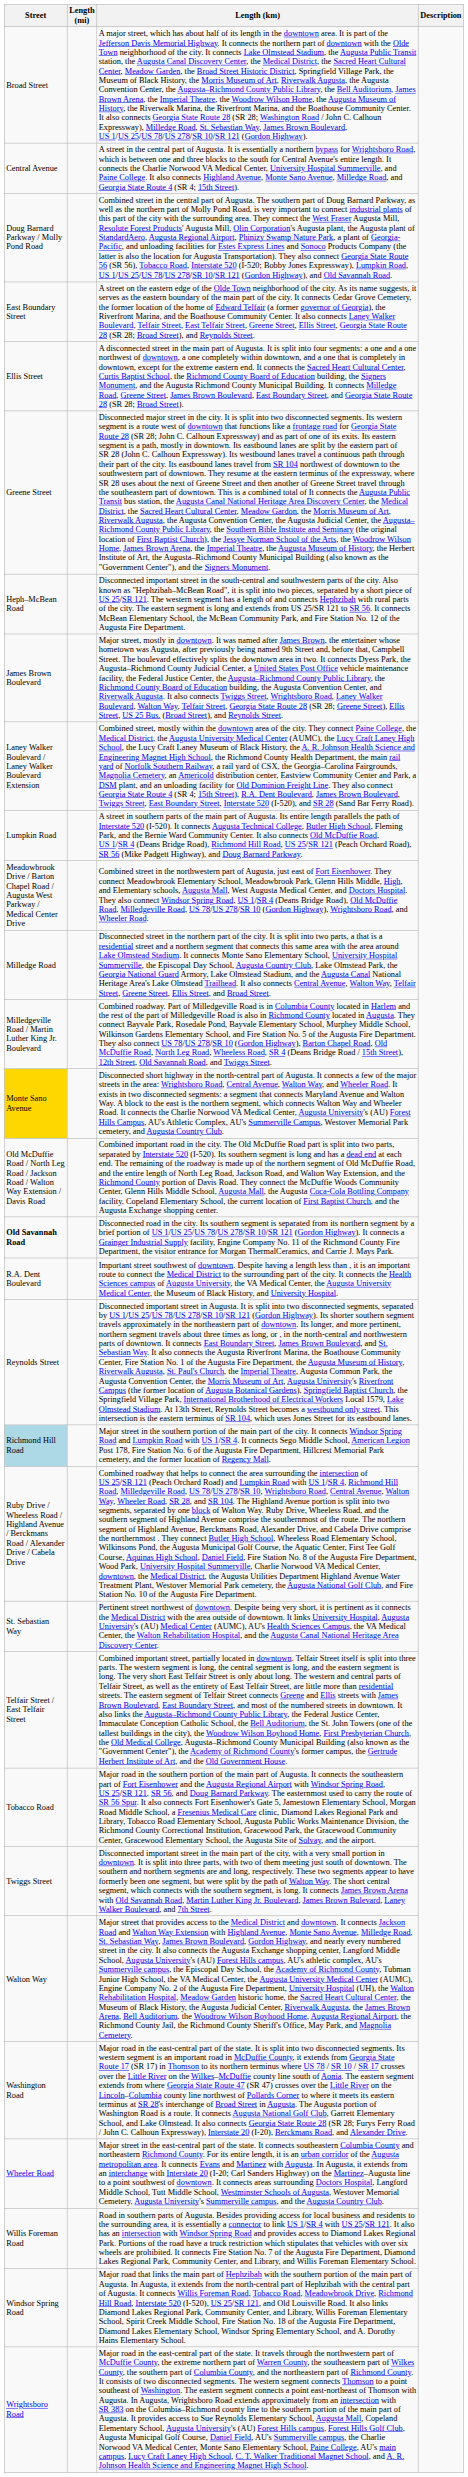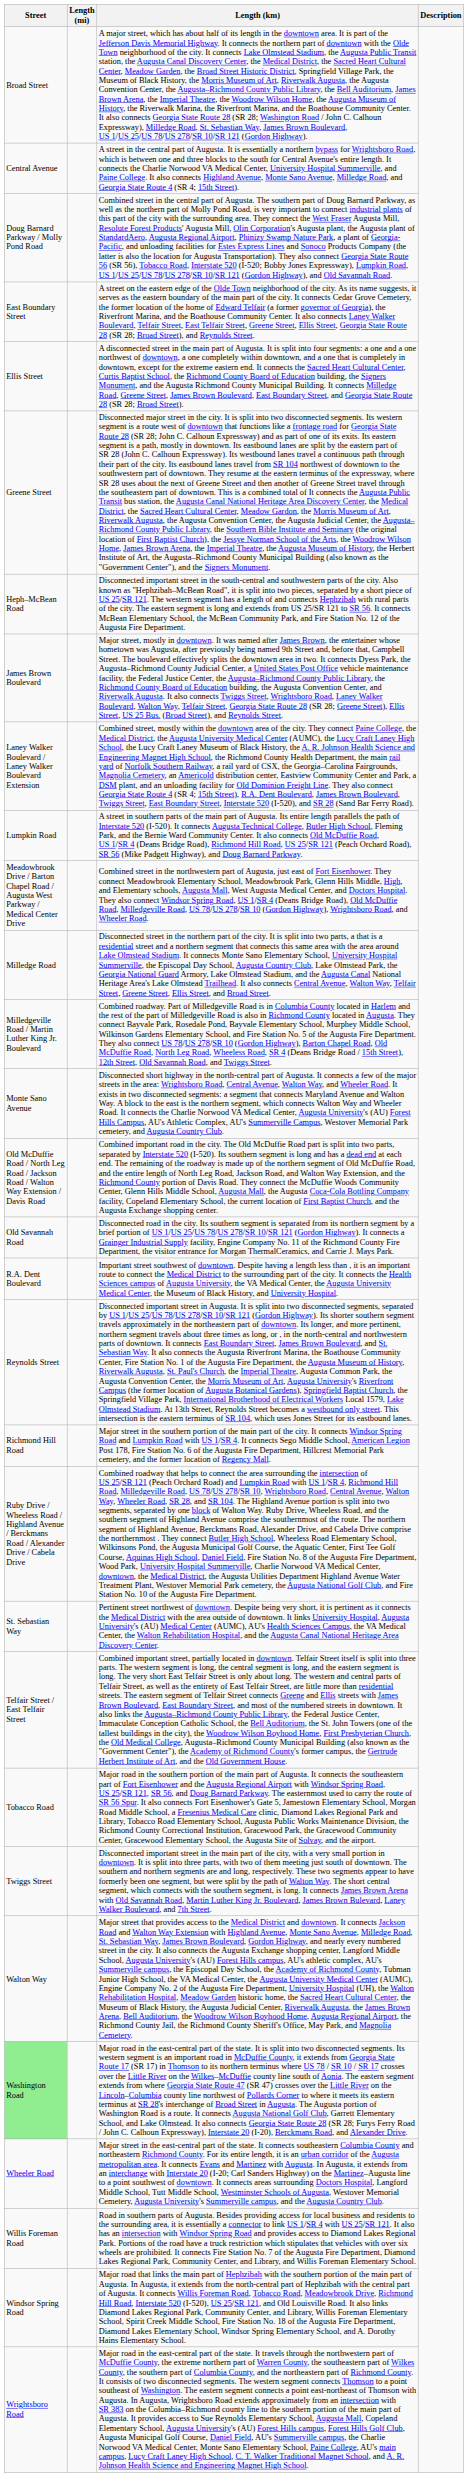(26, 1103) gold background -> (26, 1103) no background
(31, 1237) bold -> (30, 1237) normal
(31, 1445) lightblue background -> (31, 1445) no background
(26, 2090) no background -> (26, 2090) lightgreen background
